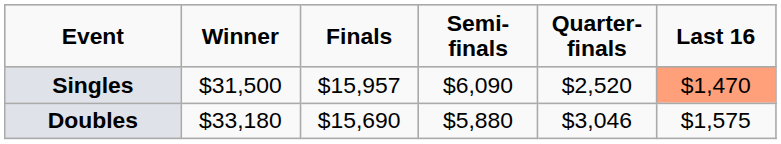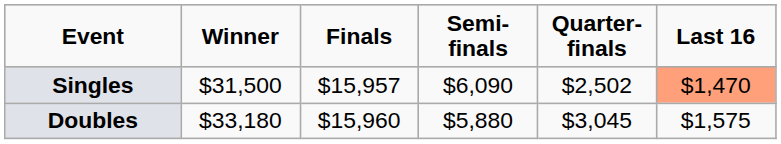(597, 85) $2,520 -> (597, 85) $2,502
(359, 121) $15,690 -> (359, 121) $15,960
(597, 121) $3,046 -> (597, 121) $3,045
